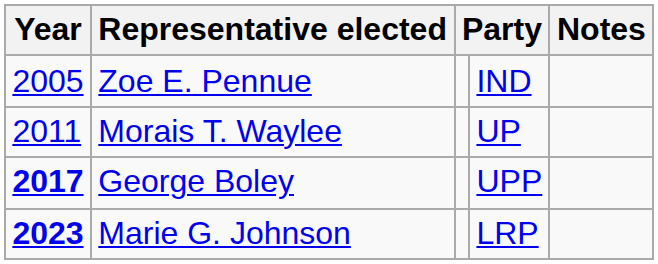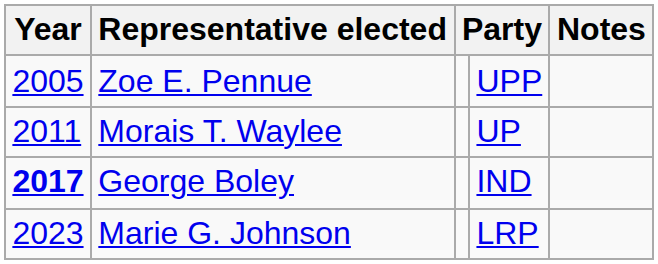(504, 80) IND -> (509, 80) UPP
(509, 182) UPP -> (504, 182) IND
(48, 232) bold -> (48, 232) normal
